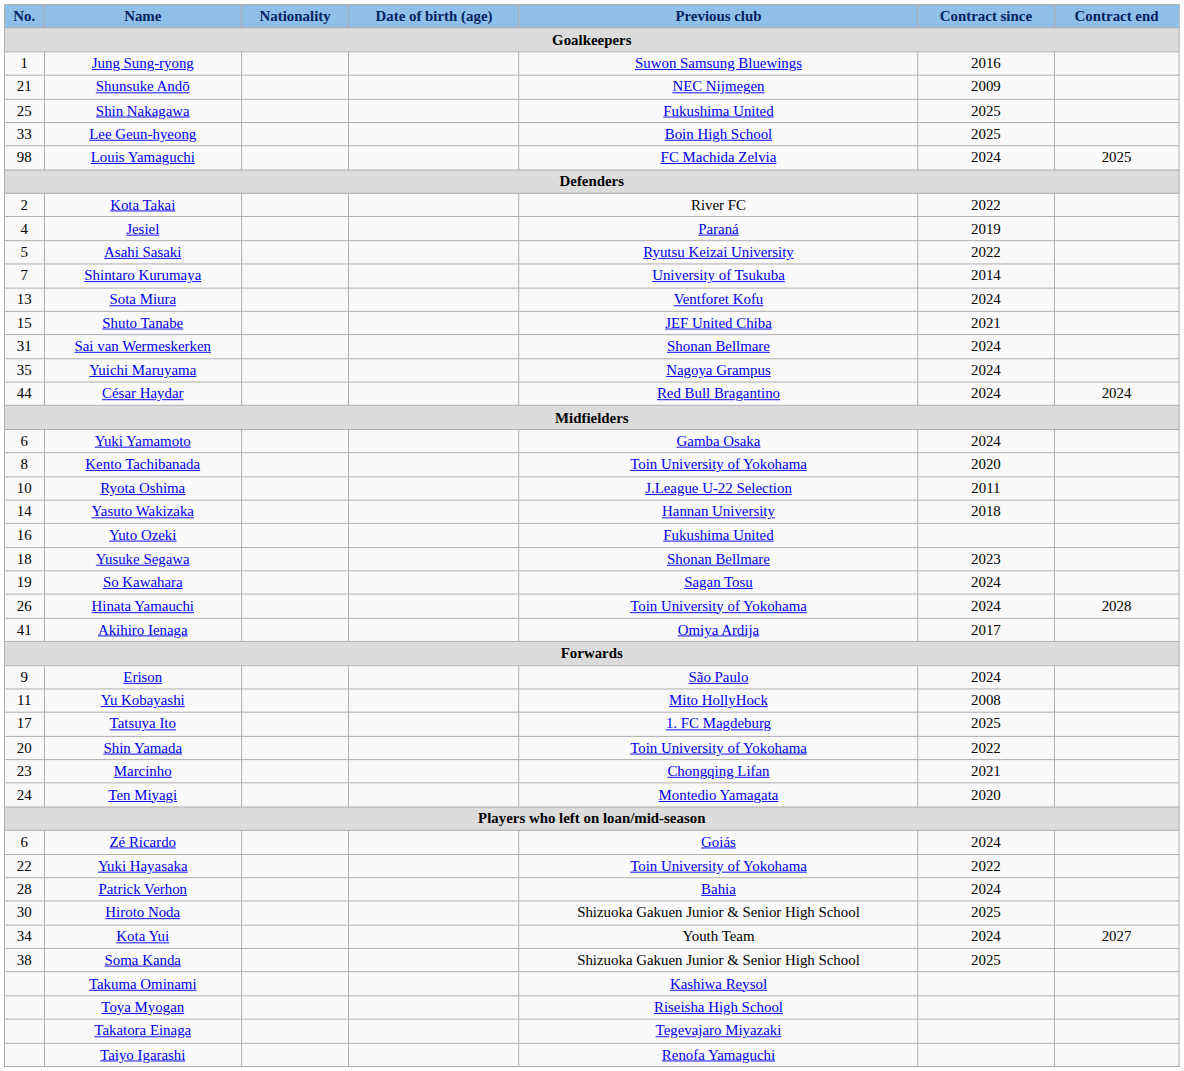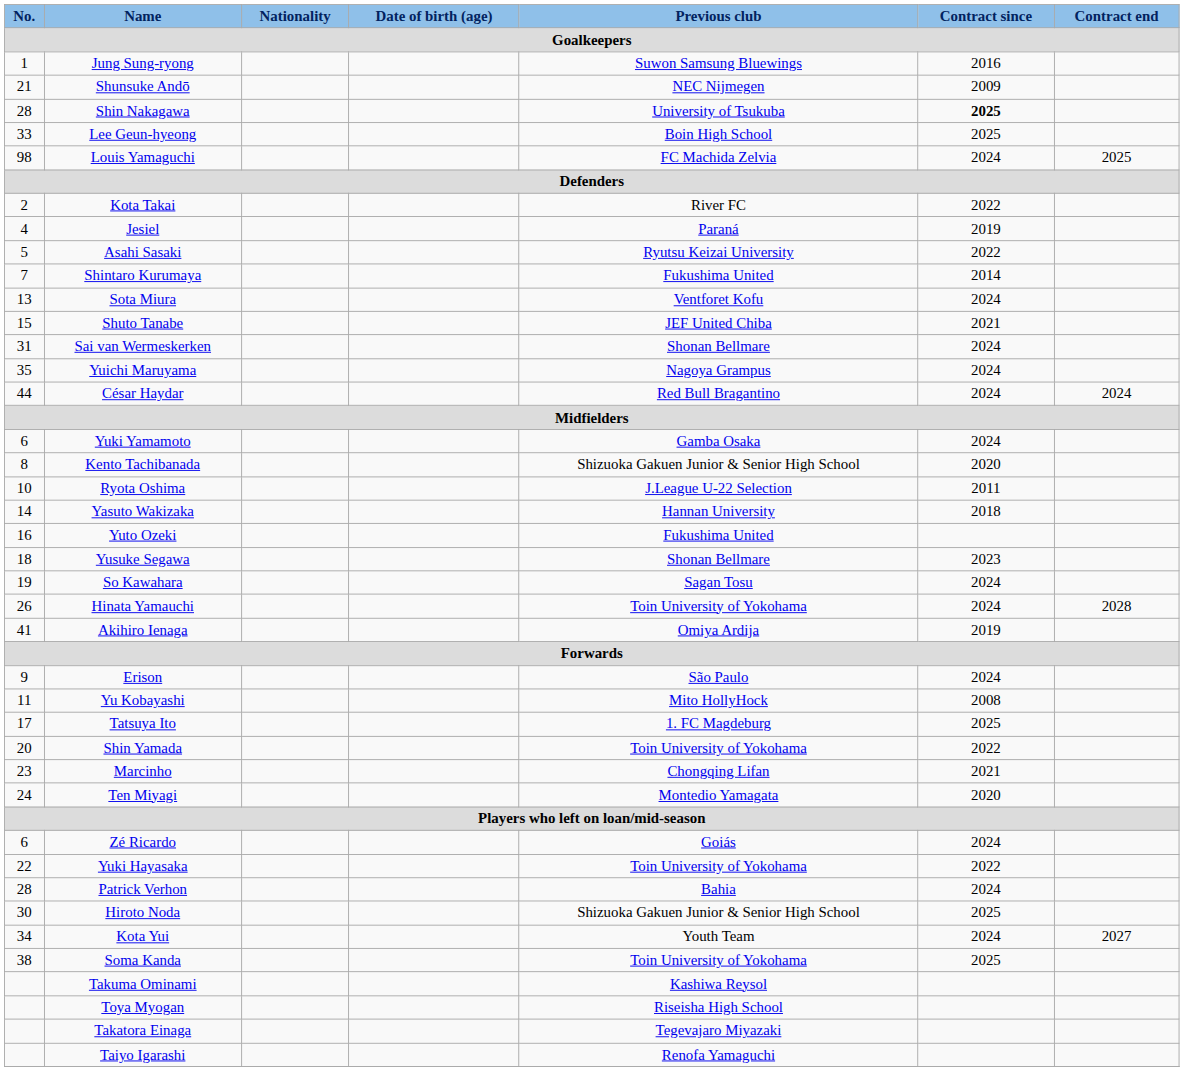(24, 110) 25 -> (24, 110) 28
(718, 110) Fukushima United -> (718, 110) University of Tsukuba
(986, 110) normal -> (986, 110) bold
(718, 275) University of Tsukuba -> (718, 275) Fukushima United
(718, 464) Toin University of Yokohama -> (718, 464) Shizuoka Gakuen Junior & Senior High School
(986, 629) 2017 -> (986, 629) 2019
(718, 960) Shizuoka Gakuen Junior & Senior High School -> (718, 960) Toin University of Yokohama
